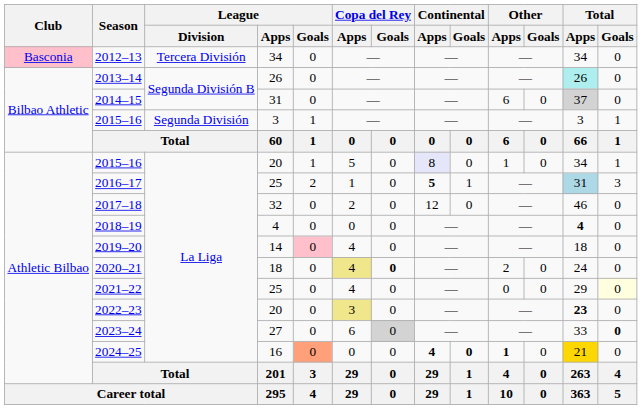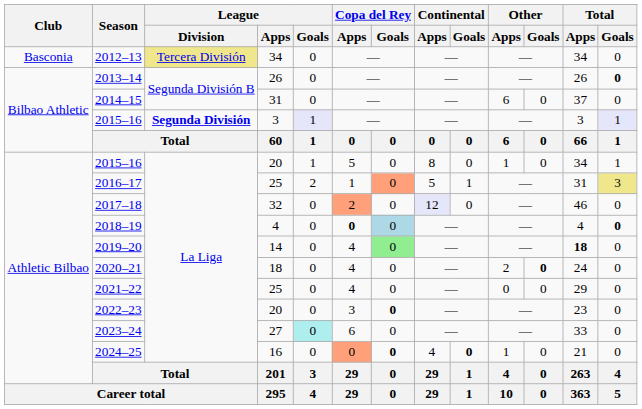(48, 57) pink background -> (48, 57) no background
(201, 57) no background -> (201, 57) khaki background
(580, 78) paleturquoise background -> (580, 78) no background
(618, 78) normal -> (618, 78) bold
(580, 99) lightgrey background -> (580, 99) no background
(201, 120) normal -> (201, 120) bold
(313, 120) no background -> (313, 120) lavender background
(618, 120) no background -> (618, 120) lavender background
(432, 162) lavender background -> (432, 162) no background
(393, 183) no background -> (393, 183) lightsalmon background
(432, 183) bold -> (432, 183) normal
(580, 183) lightblue background -> (580, 183) no background
(618, 183) no background -> (618, 183) khaki background
(352, 204) no background -> (352, 204) lightsalmon background
(432, 204) no background -> (432, 204) lavender background
(352, 225) normal -> (352, 225) bold
(393, 225) no background -> (393, 225) lightblue background
(580, 225) bold -> (580, 225) normal
(618, 225) normal -> (618, 225) bold
(313, 246) pink background -> (313, 246) no background
(393, 246) no background -> (393, 246) lightgreen background
(580, 246) normal -> (580, 246) bold
(352, 267) khaki background -> (352, 267) no background
(393, 267) bold -> (393, 267) normal
(543, 267) normal -> (543, 267) bold
(618, 288) lightyellow background -> (618, 288) no background
(352, 309) khaki background -> (352, 309) no background
(393, 309) normal -> (393, 309) bold
(580, 309) bold -> (580, 309) normal
(313, 330) no background -> (313, 330) paleturquoise background
(393, 330) lightgrey background -> (393, 330) no background
(618, 330) bold -> (618, 330) normal
(313, 352) lightsalmon background -> (313, 352) no background
(352, 352) no background -> (352, 352) lightsalmon background
(393, 352) normal -> (393, 352) bold
(432, 352) bold -> (432, 352) normal
(506, 352) bold -> (506, 352) normal
(580, 352) gold background -> (580, 352) no background
